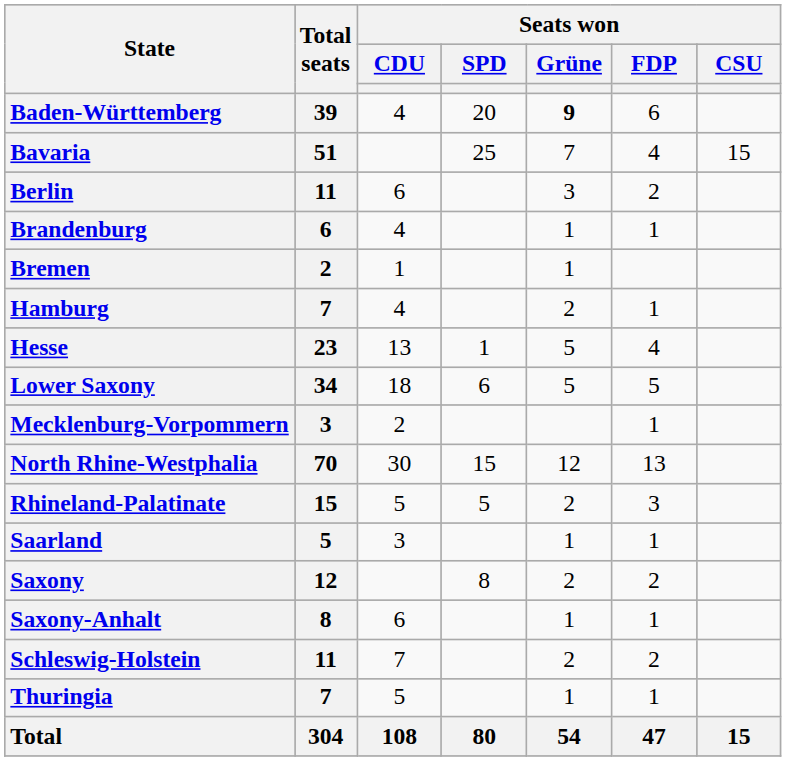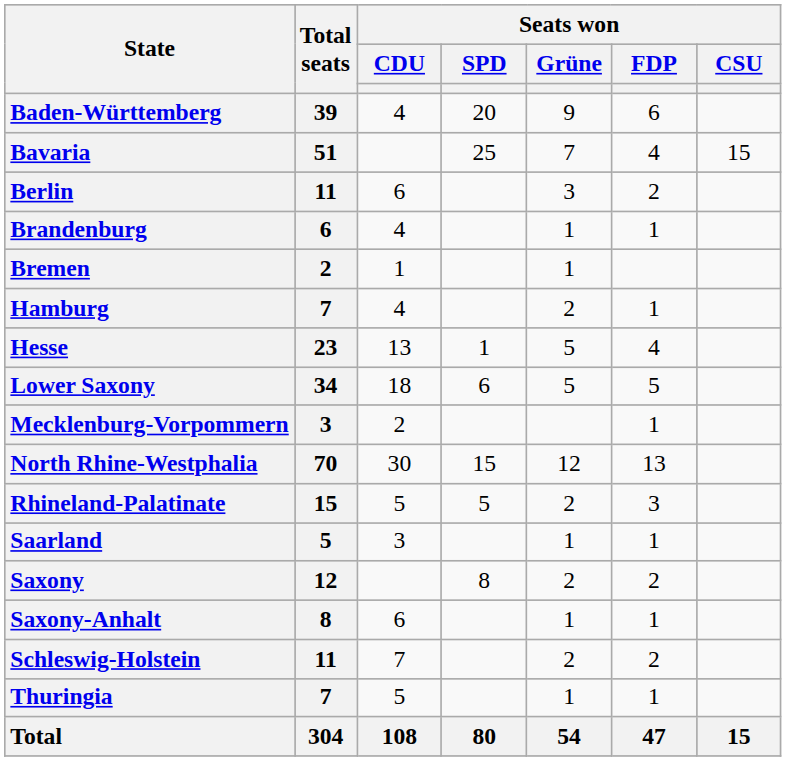(569, 113) bold -> (569, 113) normal
